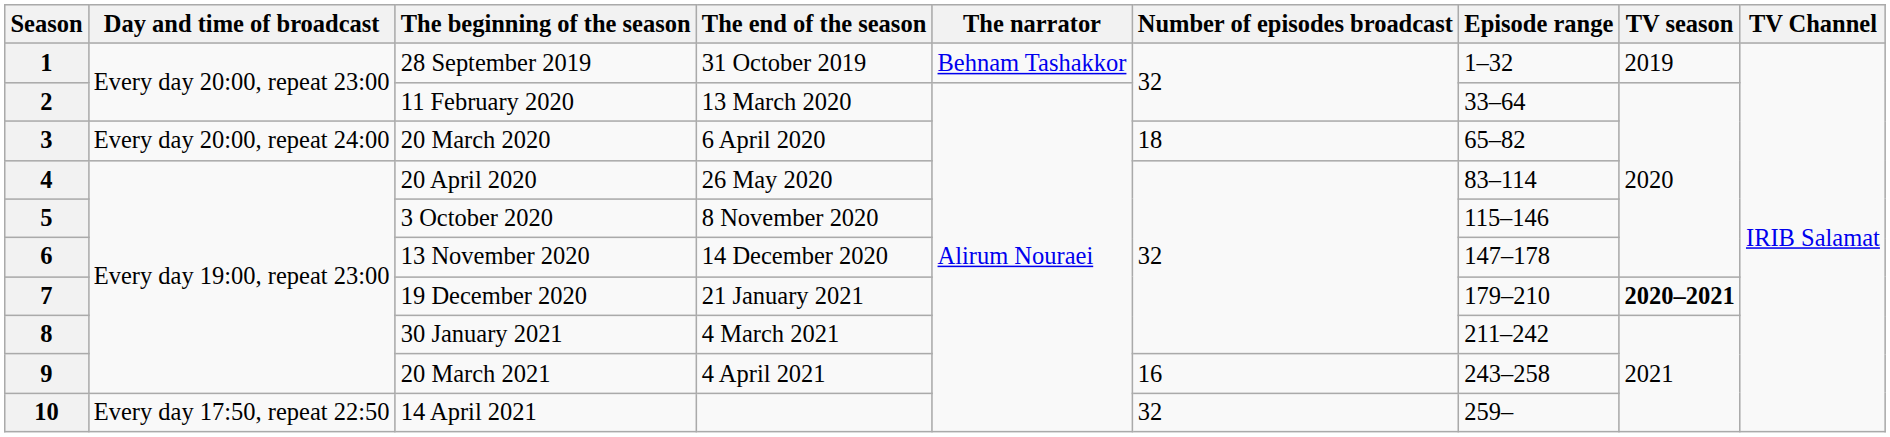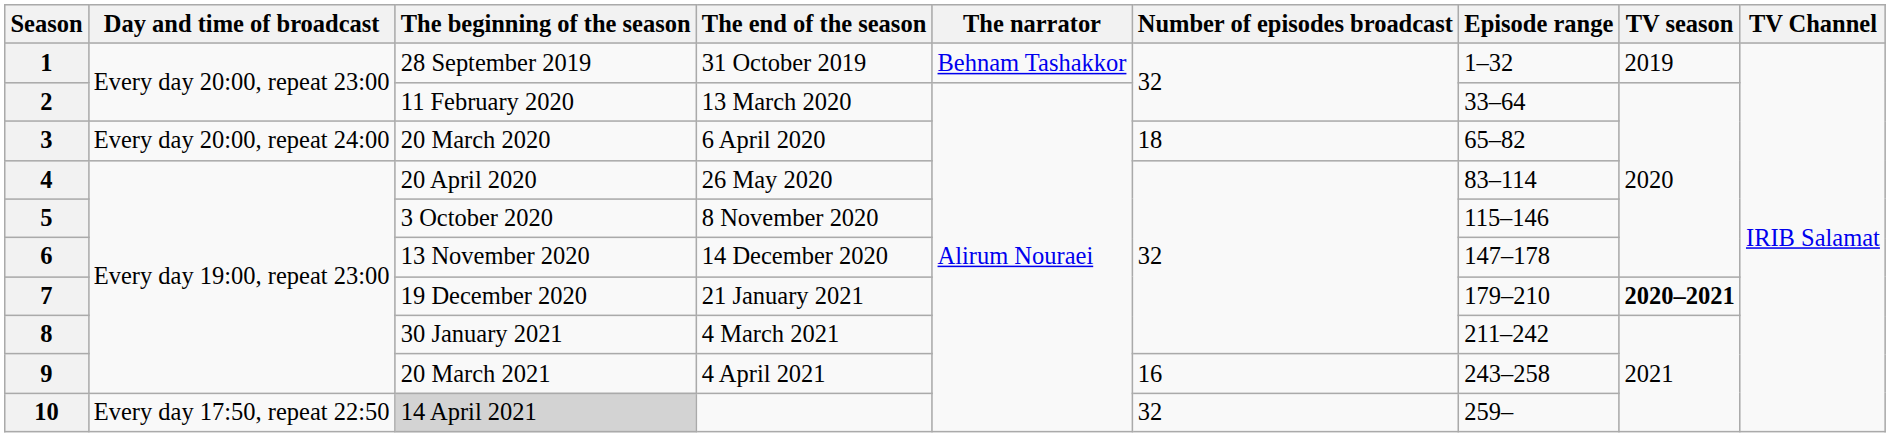(469, 412) no background -> (469, 412) lightgrey background
